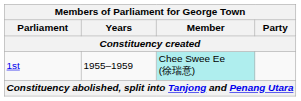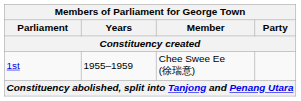(192, 65) paleturquoise background -> (192, 65) no background
